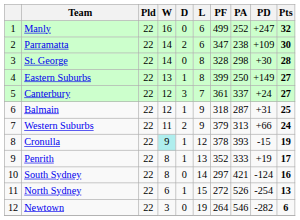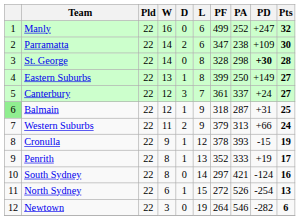(264, 61) normal -> (264, 61) bold
(13, 110) no background -> (13, 110) lightgreen background
(167, 142) paleturquoise background -> (167, 142) no background
